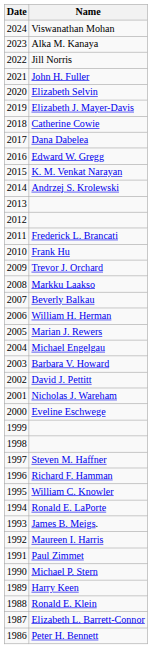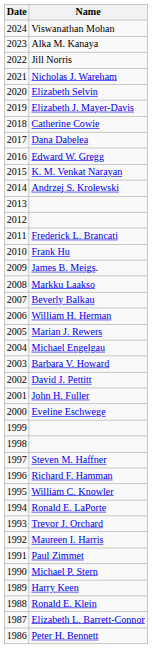(60, 76) John H. Fuller -> (74, 76) Nicholas J. Wareham
(67, 268) Trevor J. Orchard -> (65, 268) James B. Meigs.
(74, 396) Nicholas J. Wareham -> (60, 396) John H. Fuller
(65, 524) James B. Meigs. -> (67, 524) Trevor J. Orchard
